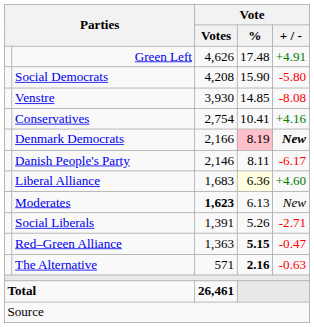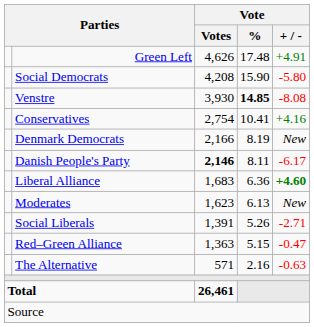(255, 98) normal -> (255, 98) bold
(258, 139) pink background -> (258, 139) no background
(294, 139) bold -> (294, 139) normal
(219, 160) normal -> (219, 160) bold
(258, 181) lightyellow background -> (258, 181) no background
(291, 181) normal -> (291, 181) bold
(219, 202) bold -> (219, 202) normal
(258, 243) bold -> (258, 243) normal
(258, 264) bold -> (258, 264) normal
